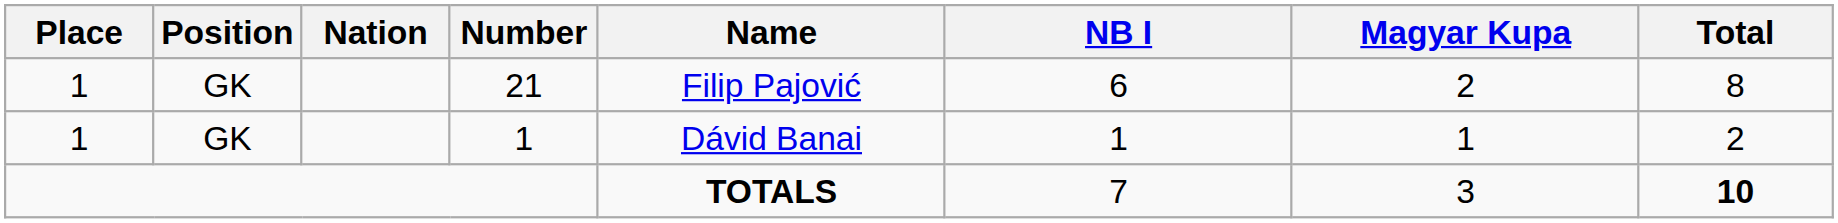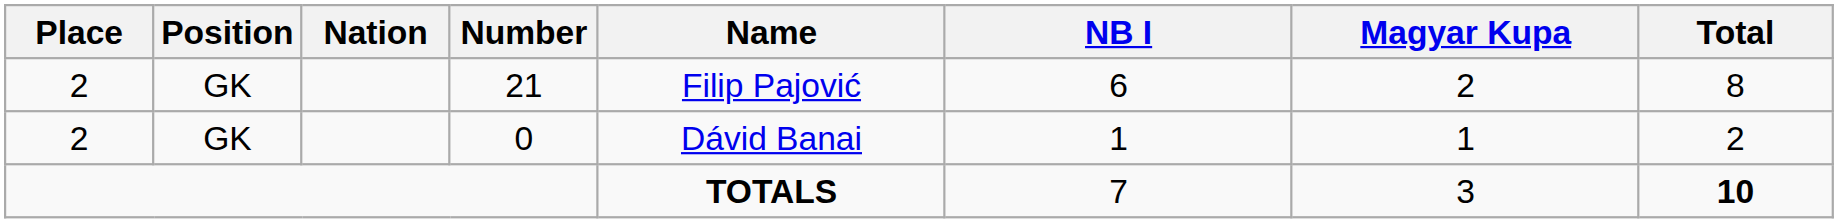(79, 85) 1 -> (79, 85) 2
(79, 138) 1 -> (79, 138) 2
(524, 138) 1 -> (524, 138) 0
